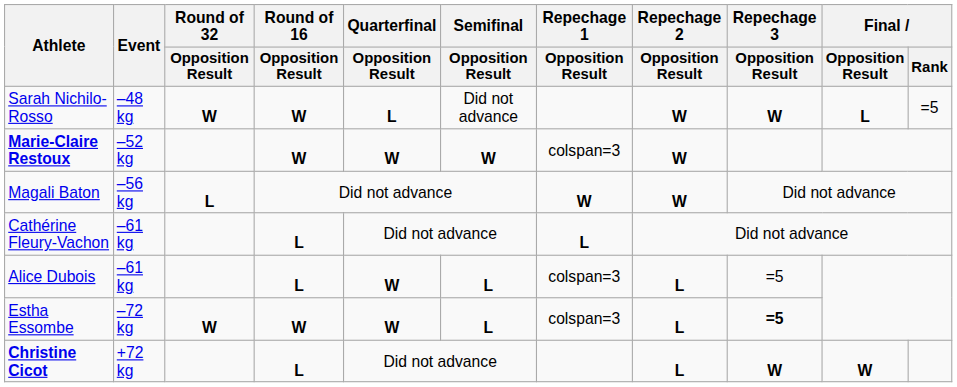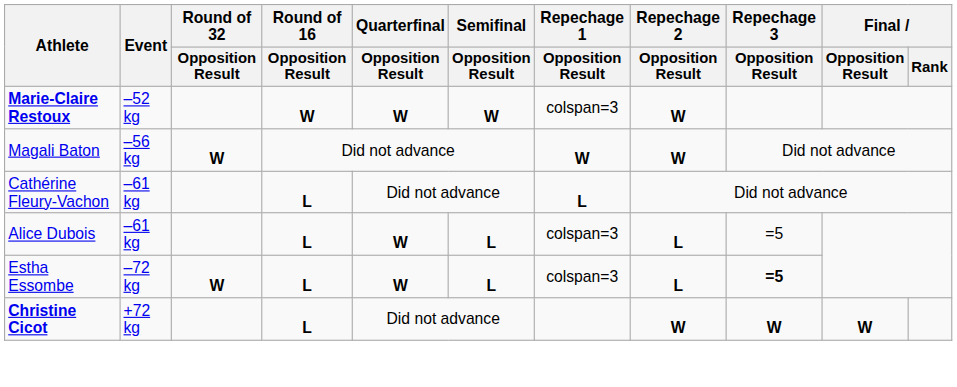- row: (57, 108)
(209, 201) L -> (217, 159) W
(299, 328) W -> (307, 286) L
(679, 370) L -> (678, 328) W
